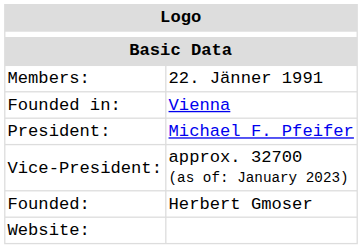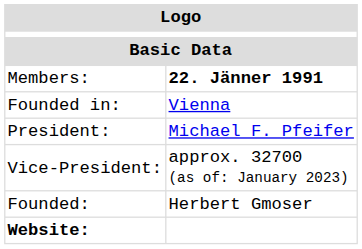(246, 79) normal -> (246, 79) bold
(49, 230) normal -> (49, 230) bold
